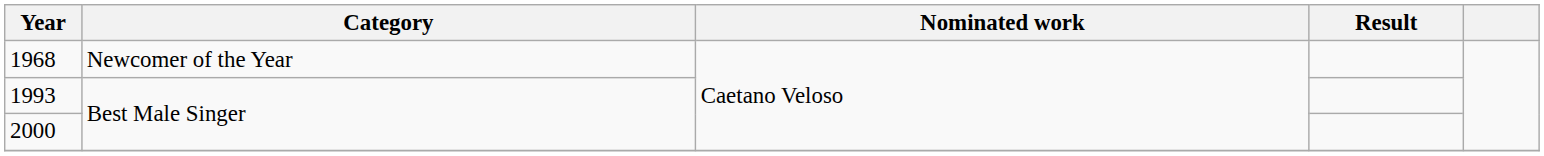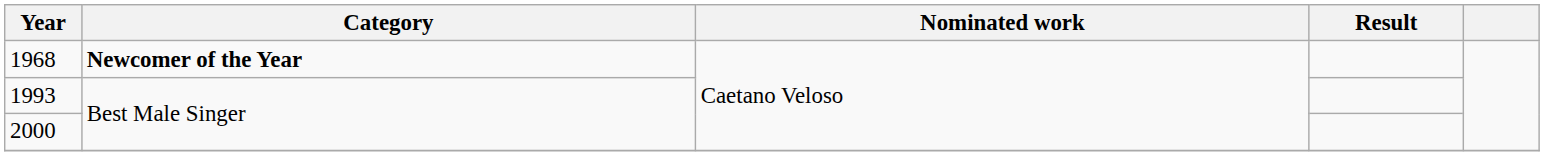(190, 58) normal -> (194, 58) bold
